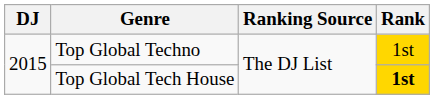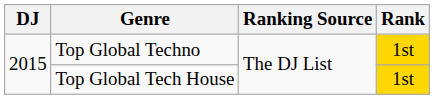(403, 79) bold -> (403, 79) normal
